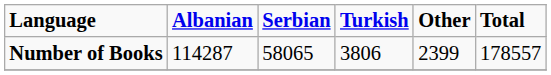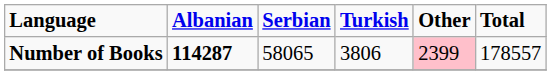(202, 53) normal -> (202, 53) bold
(439, 53) no background -> (439, 53) pink background
